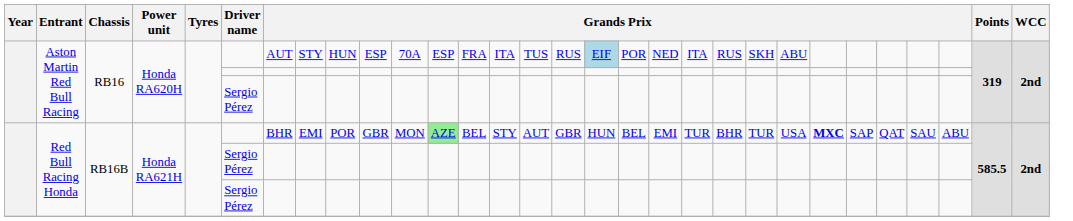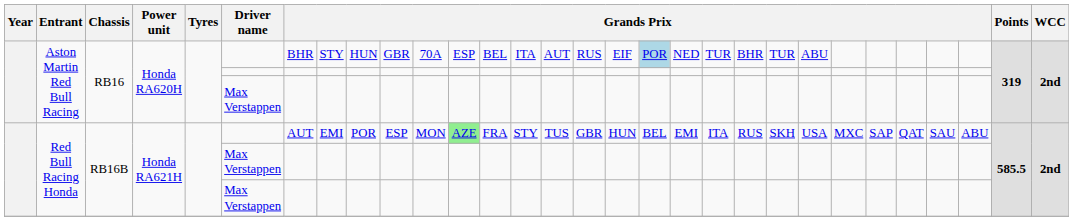(279, 54) AUT -> (300, 54) BHR
(376, 54) ESP -> (397, 54) GBR
(474, 54) FRA -> (495, 54) BEL
(536, 54) TUS -> (557, 54) AUT
(601, 54) lightblue background -> (622, 54) no background
(634, 54) no background -> (655, 54) lightblue background
(697, 54) ITA -> (718, 54) TUR
(729, 54) RUS -> (750, 54) BHR
(761, 54) SKH -> (782, 54) TUR
(241, 99) Sergio Pérez -> (253, 99) Max Verstappen
(279, 133) BHR -> (300, 133) AUT
(376, 133) GBR -> (397, 133) ESP
(474, 133) BEL -> (495, 133) FRA
(536, 133) AUT -> (557, 133) TUS
(697, 133) TUR -> (718, 133) ITA
(729, 133) BHR -> (750, 133) RUS
(761, 133) TUR -> (782, 133) SKH
(829, 133) bold -> (849, 133) normal
(241, 162) Sergio Pérez -> (253, 162) Max Verstappen
(241, 198) Sergio Pérez -> (253, 198) Max Verstappen
